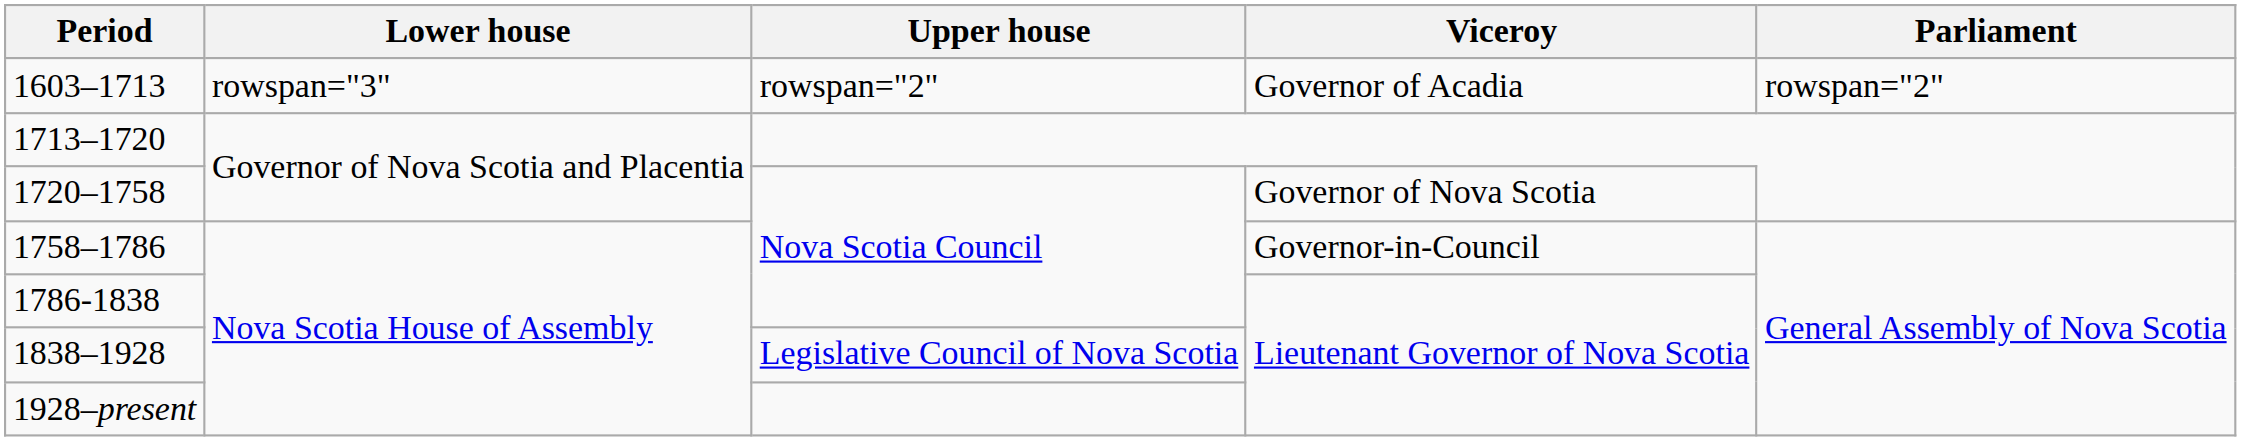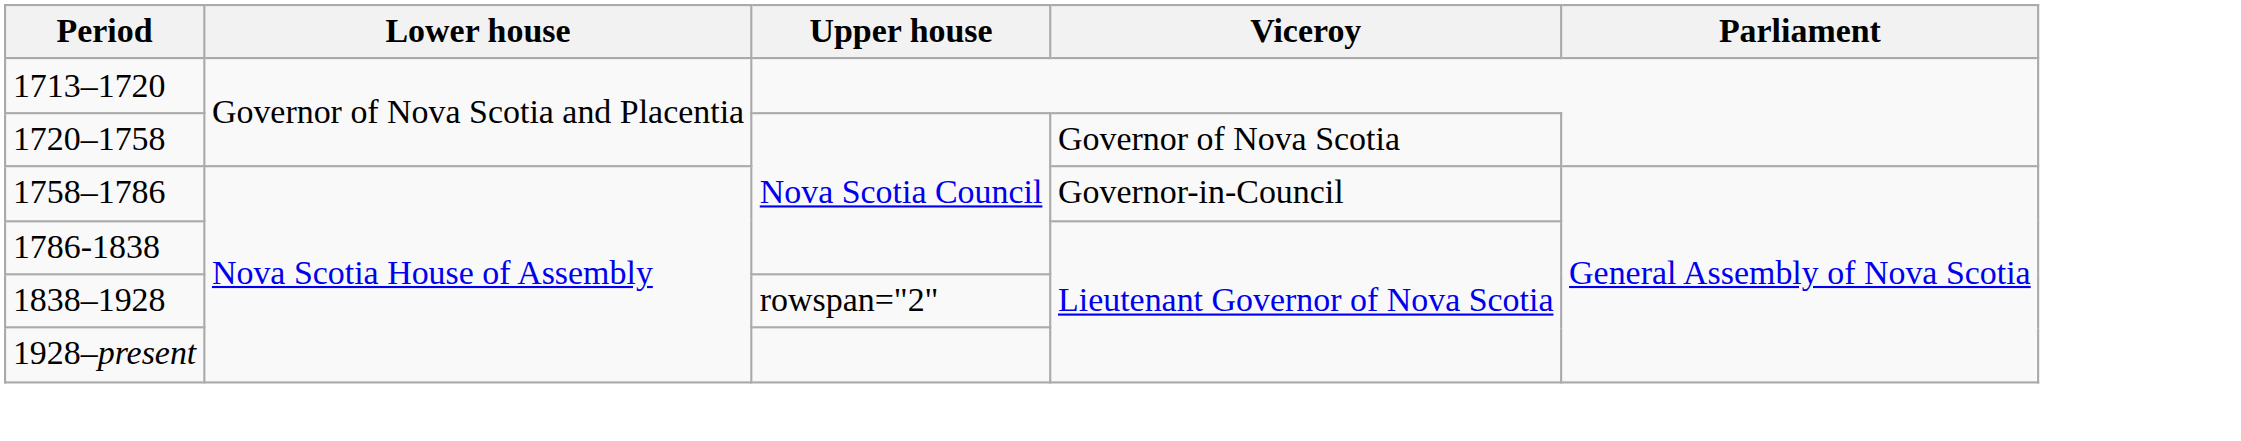- row: (89, 85)
(999, 354) Legislative Council of Nova Scotia -> (849, 300) rowspan="2"
